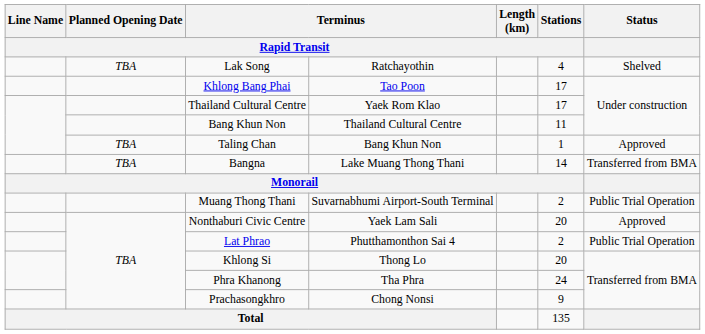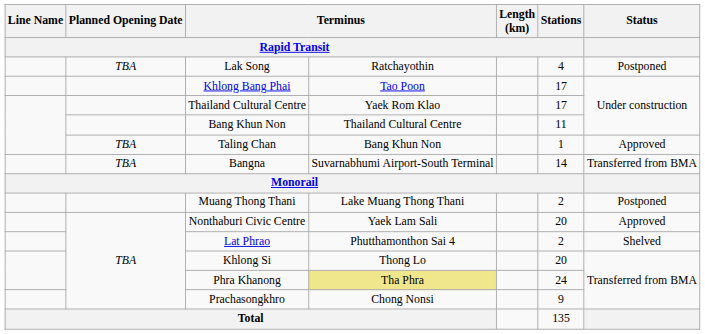(642, 66) Shelved -> (642, 66) Postponed
(403, 163) Lake Muang Thong Thani -> (403, 163) Suvarnabhumi Airport-South Terminal
(403, 202) Suvarnabhumi Airport-South Terminal -> (403, 202) Lake Muang Thong Thani
(642, 202) Public Trial Operation -> (642, 202) Postponed
(642, 241) Public Trial Operation -> (642, 241) Shelved
(403, 280) no background -> (403, 280) khaki background
